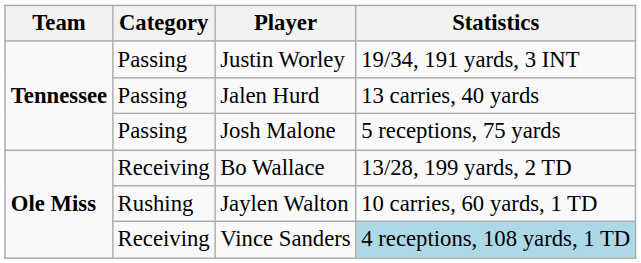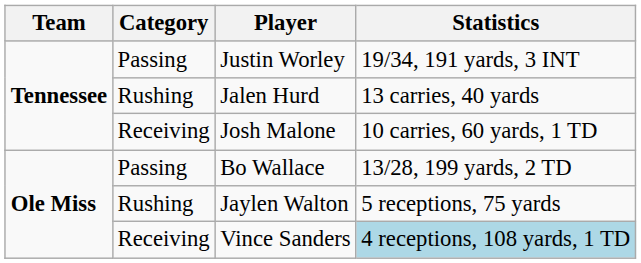(152, 95) Passing -> (155, 95) Rushing
(152, 131) Passing -> (164, 131) Receiving
(461, 131) 5 receptions, 75 yards -> (479, 131) 10 carries, 60 yards, 1 TD
(164, 167) Receiving -> (152, 167) Passing
(479, 203) 10 carries, 60 yards, 1 TD -> (461, 203) 5 receptions, 75 yards
